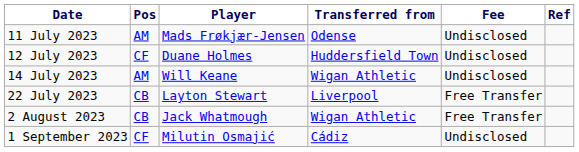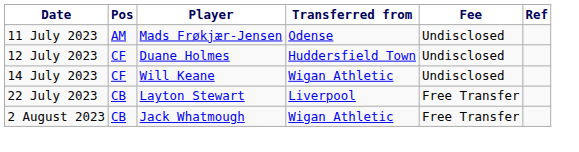(141, 76) AM -> (119, 76) CF
- row: (68, 137)
